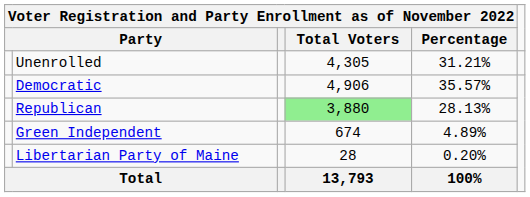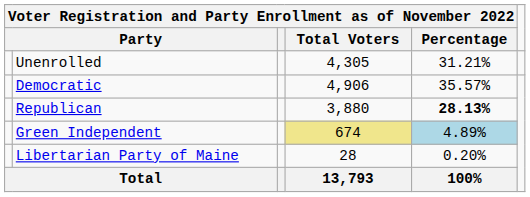(348, 109) lightgreen background -> (348, 109) no background
(464, 109) normal -> (464, 109) bold
(348, 133) no background -> (348, 133) khaki background
(464, 133) no background -> (464, 133) lightblue background
